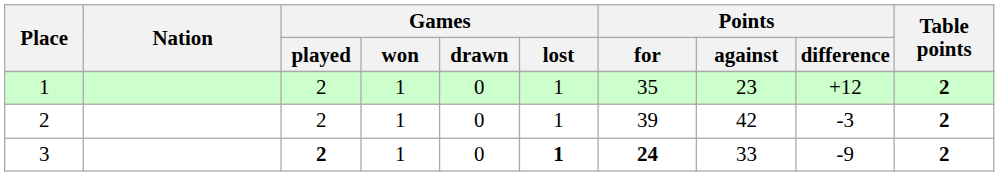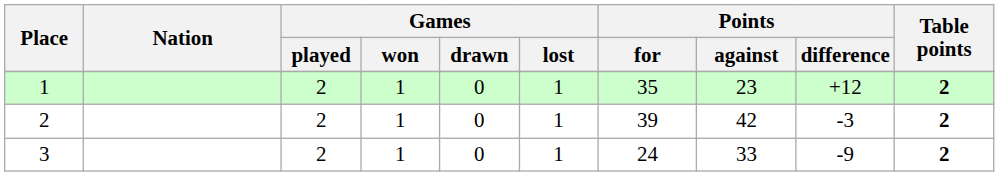(321, 154) bold -> (321, 154) normal
(558, 154) bold -> (558, 154) normal
(647, 154) bold -> (647, 154) normal
